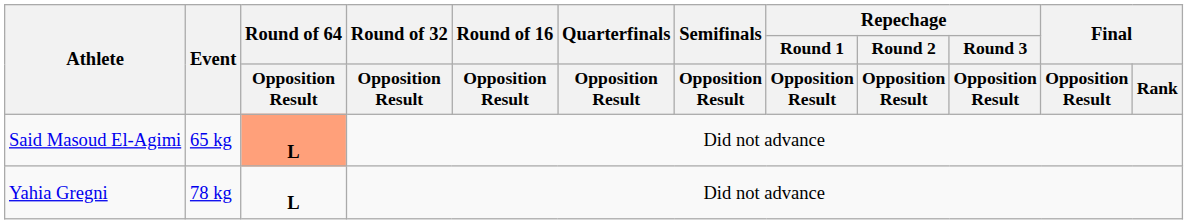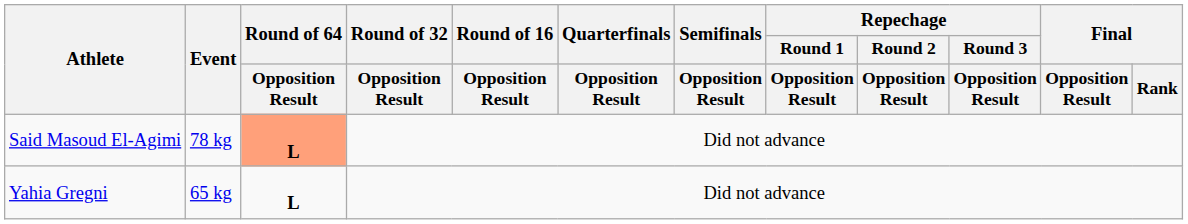(211, 140) 65 kg -> (211, 140) 78 kg
(211, 192) 78 kg -> (211, 192) 65 kg
